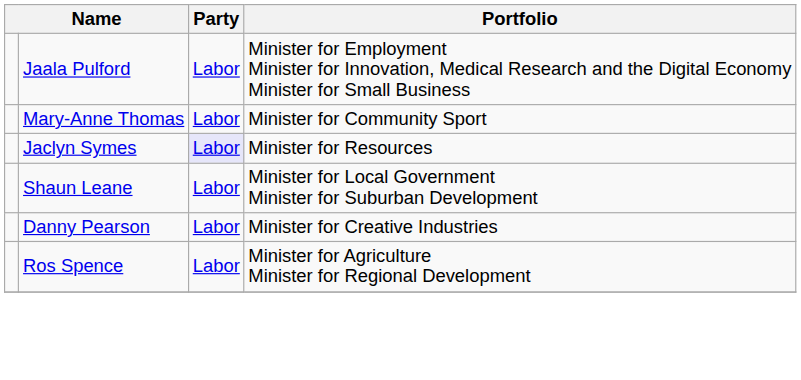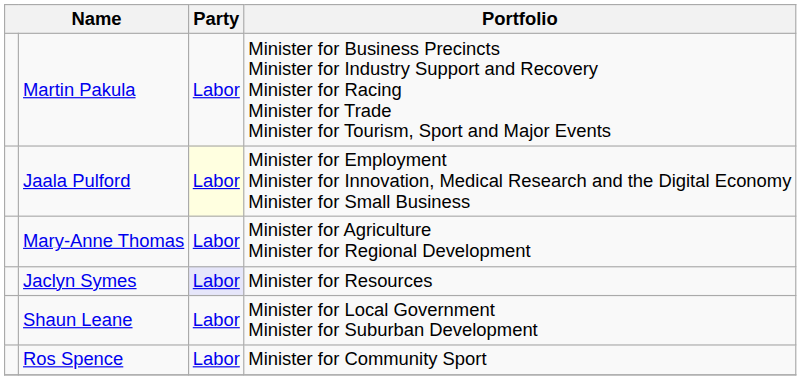+ row: (79, 89)
(216, 68) no background -> (216, 180) lightyellow background
(367, 118) Minister for Community Sport -> (389, 241) Minister for Agriculture Minister for Regional Development
- row: (86, 227)
(389, 266) Minister for Agriculture Minister for Regional Development -> (367, 359) Minister for Community Sport
